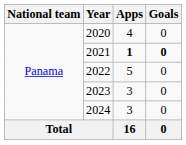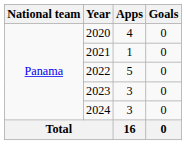(130, 52) bold -> (130, 52) normal
(164, 52) bold -> (164, 52) normal
